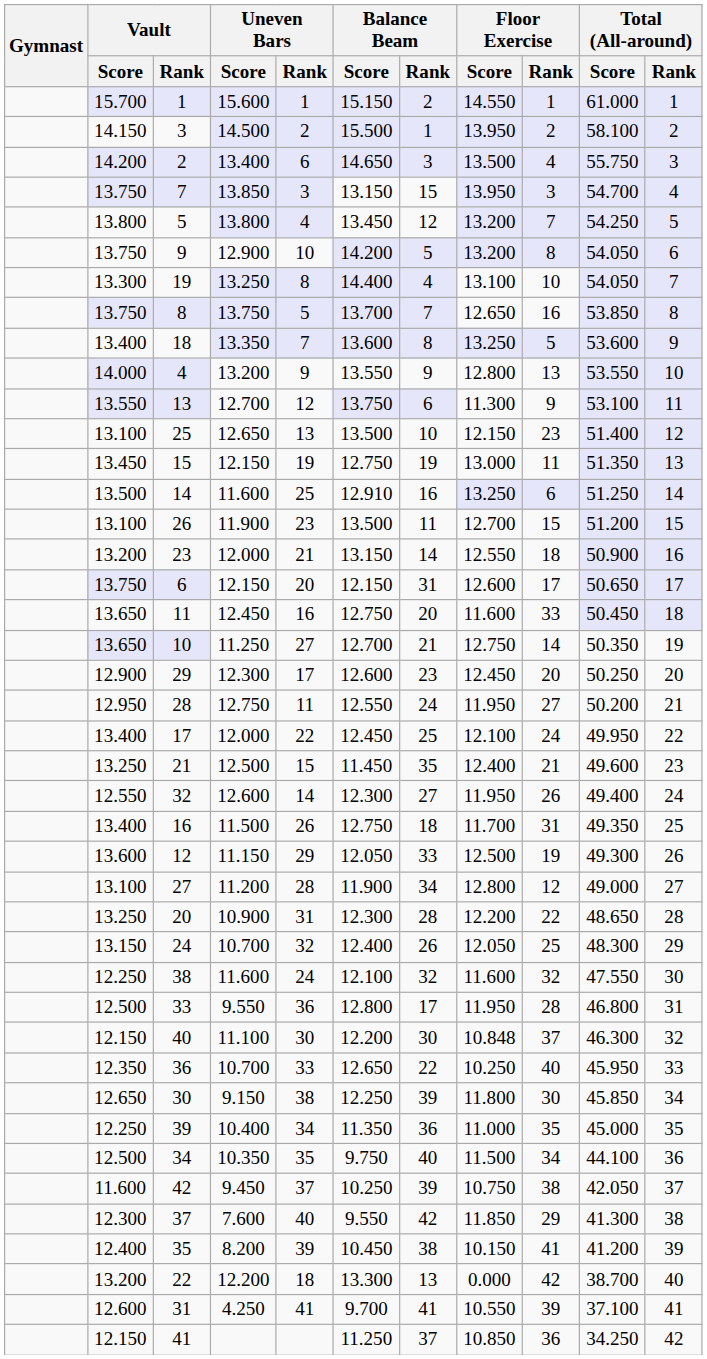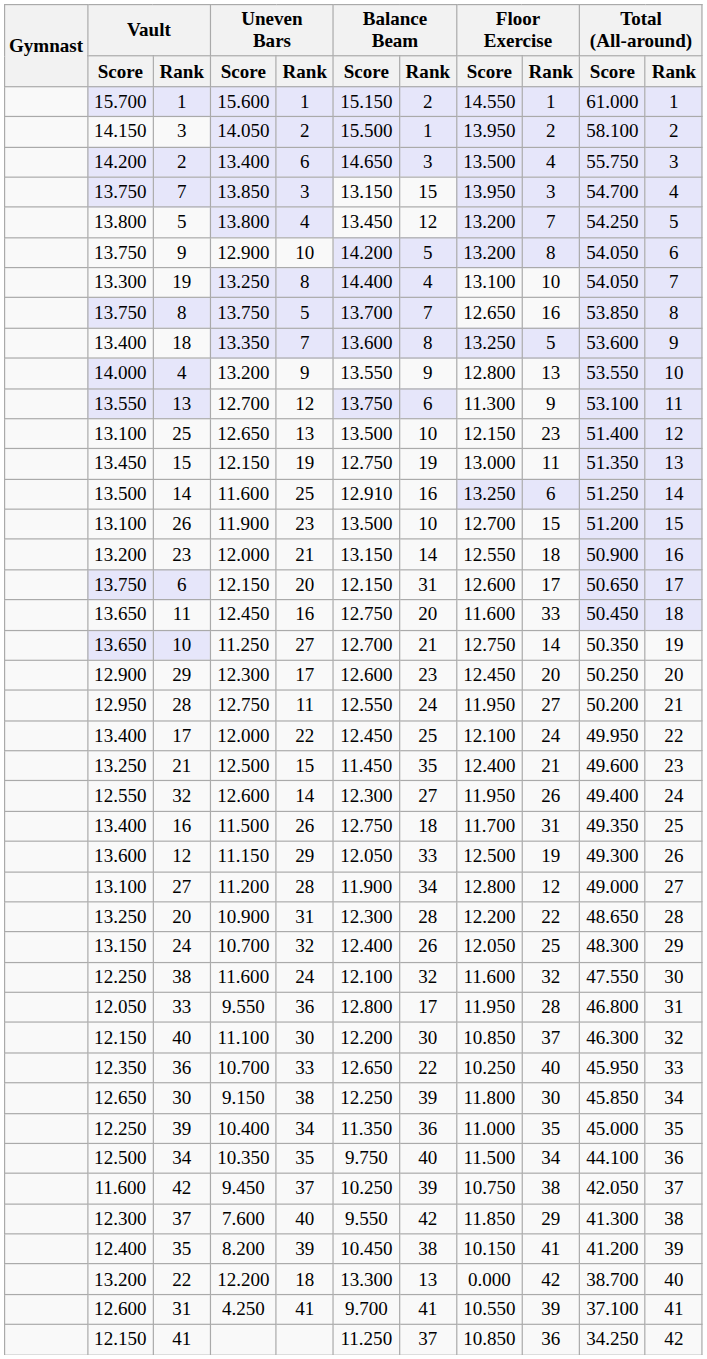(243, 131) 14.500 -> (243, 131) 14.050
(428, 524) 11 -> (428, 524) 10
(120, 1007) 12.500 -> (120, 1007) 12.050
(489, 1037) 10.848 -> (489, 1037) 10.850
